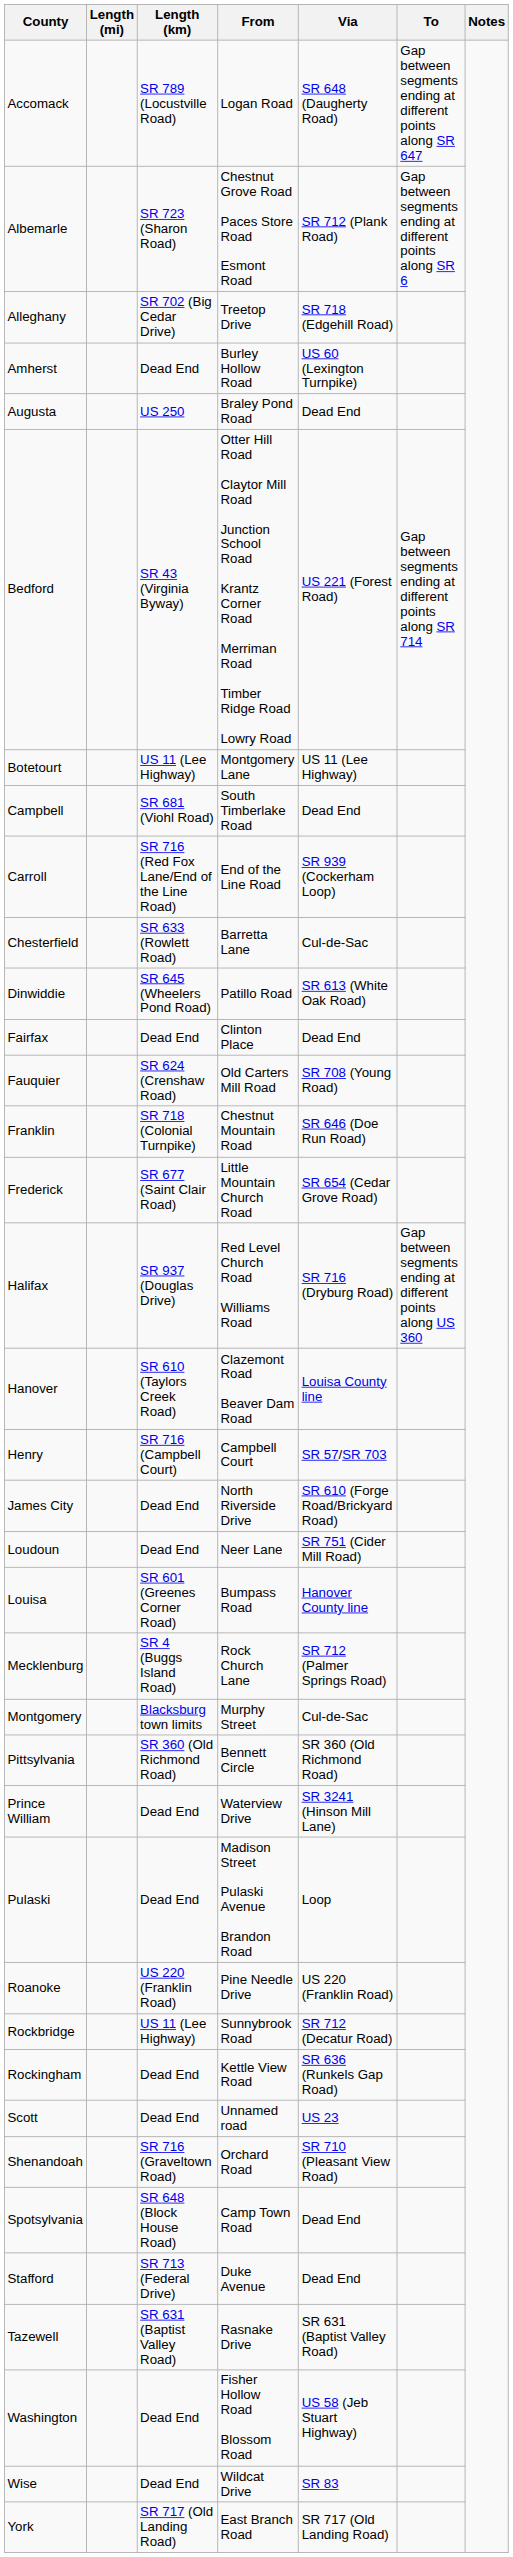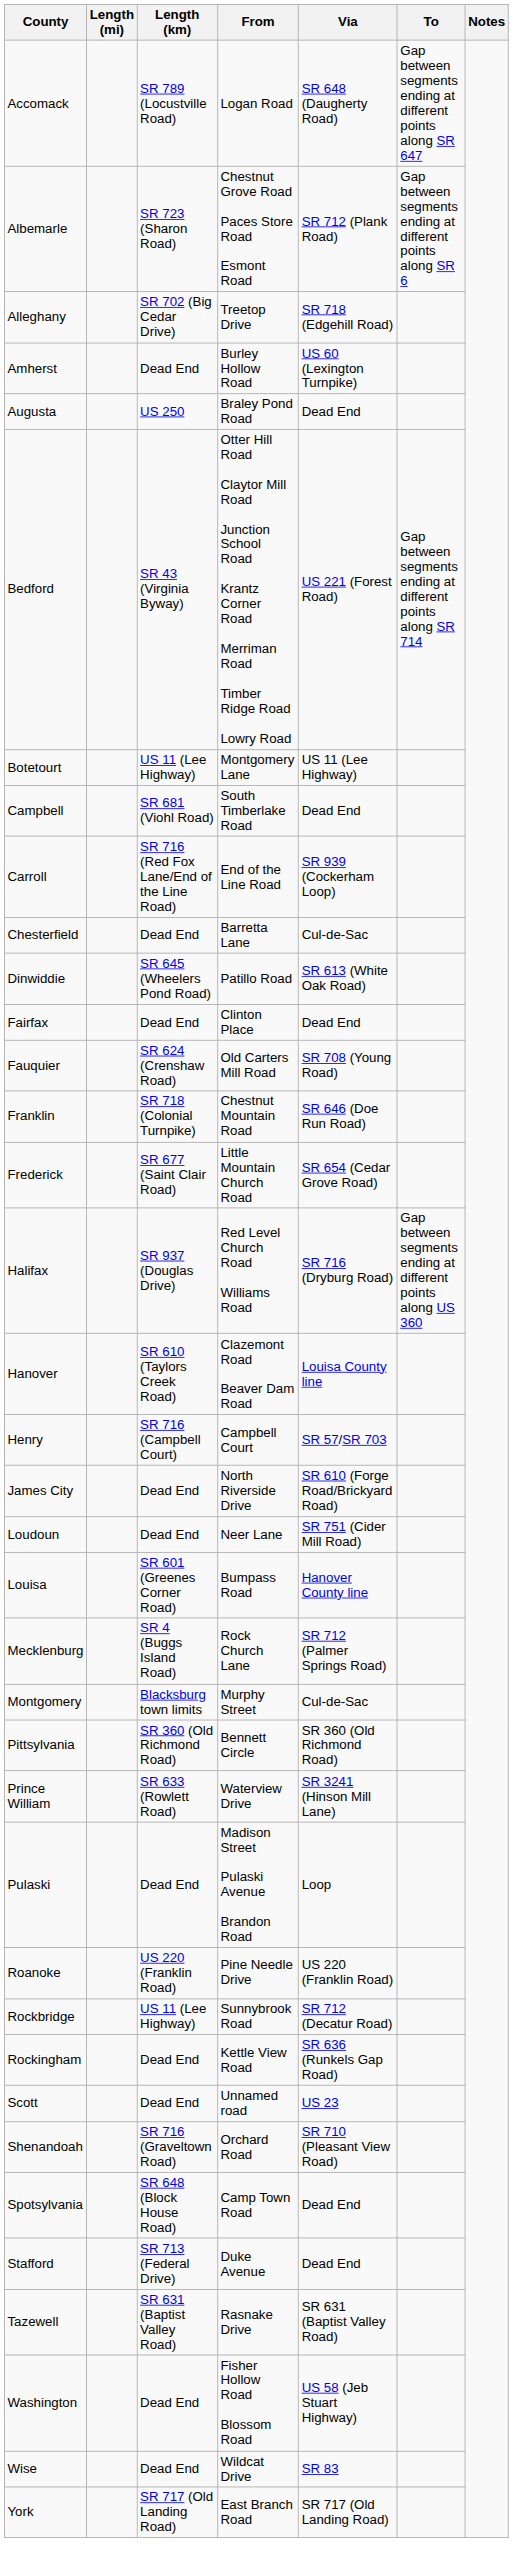(164, 942) SR 633 (Rowlett Road) -> (170, 935) Dead End
(170, 1811) Dead End -> (164, 1796) SR 633 (Rowlett Road)
